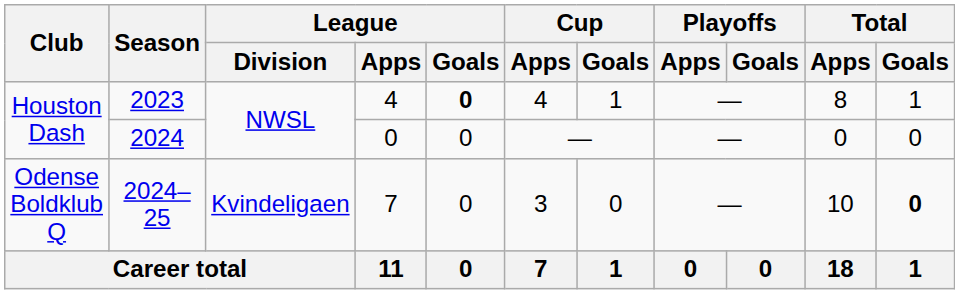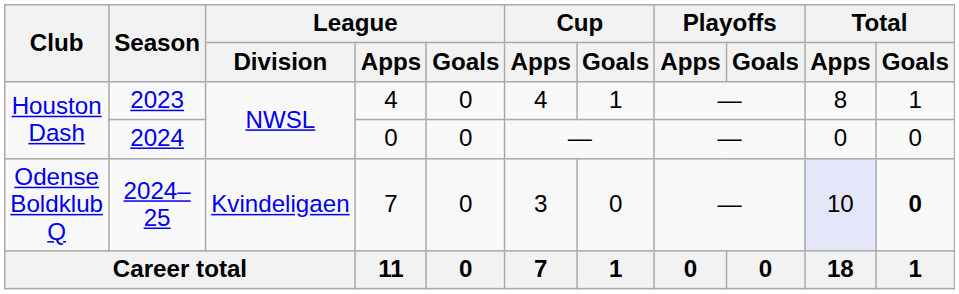(466, 100) bold -> (466, 100) normal
(840, 204) no background -> (840, 204) lavender background
